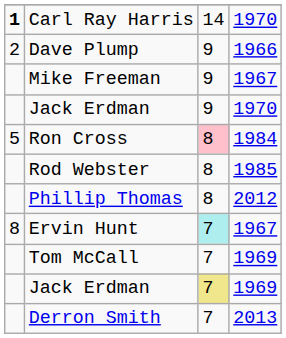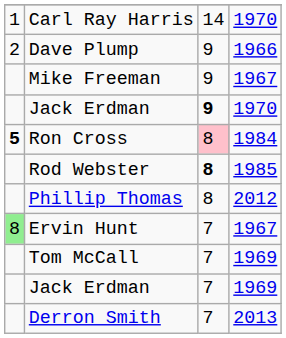(15, 20) bold -> (15, 20) normal
(208, 109) normal -> (208, 109) bold
(15, 139) normal -> (15, 139) bold
(208, 169) normal -> (208, 169) bold
(15, 229) no background -> (15, 229) lightgreen background
(208, 229) paleturquoise background -> (208, 229) no background
(208, 289) khaki background -> (208, 289) no background
